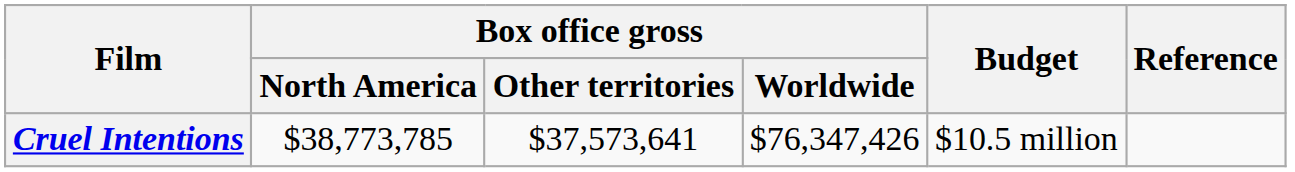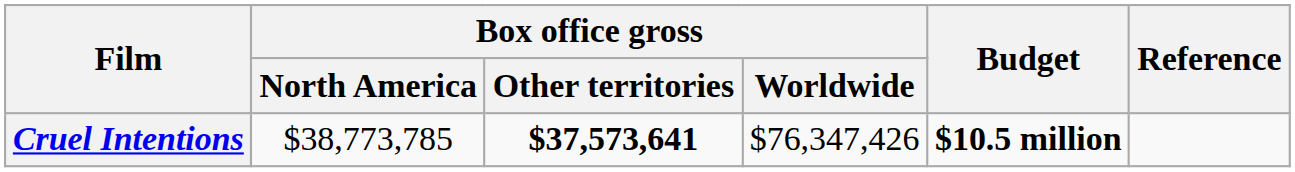(613, 138) normal -> (613, 138) bold
(1026, 138) normal -> (1028, 138) bold
